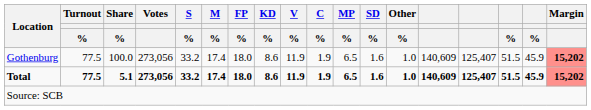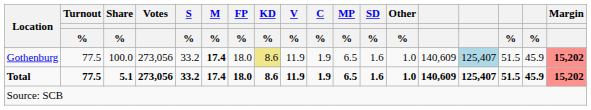(216, 57) normal -> (216, 57) bold
(272, 57) no background -> (272, 57) khaki background
(479, 57) no background -> (479, 57) lightblue background
